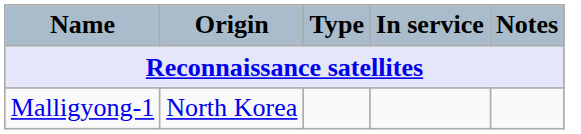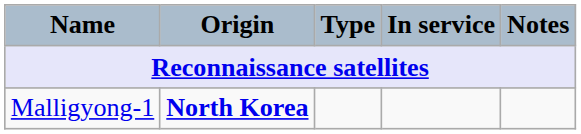(232, 107) normal -> (237, 107) bold
